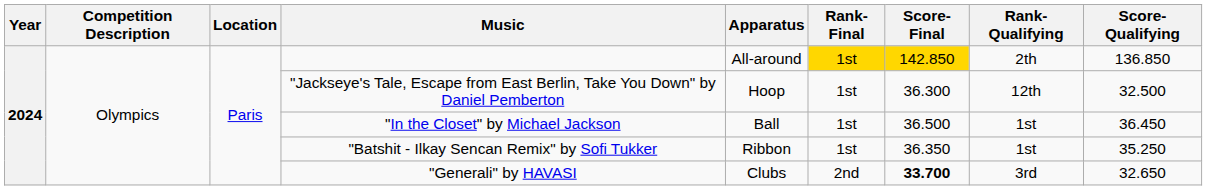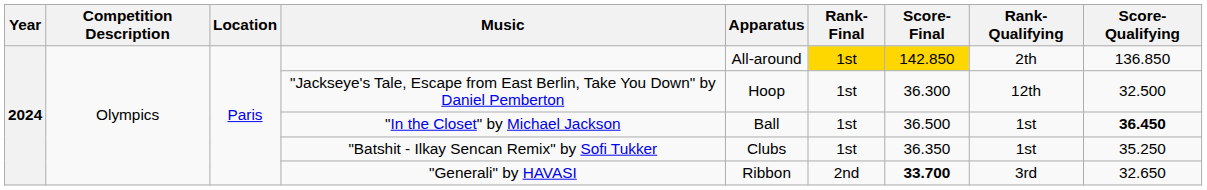(1142, 124) normal -> (1142, 124) bold
(767, 148) Ribbon -> (767, 148) Clubs
(767, 173) Clubs -> (767, 173) Ribbon
